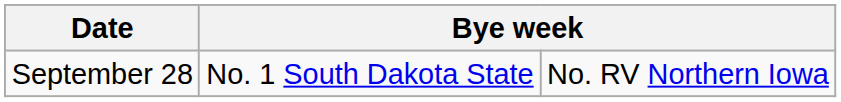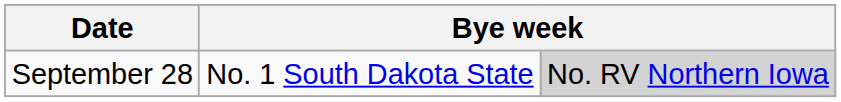(688, 74) no background -> (688, 74) lightgrey background
